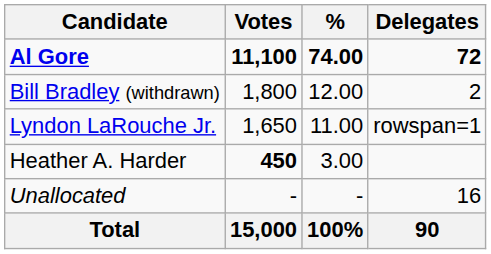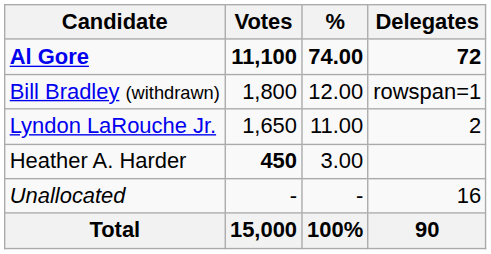(475, 91) 2 -> (427, 91) rowspan=1
(427, 126) rowspan=1 -> (475, 126) 2
